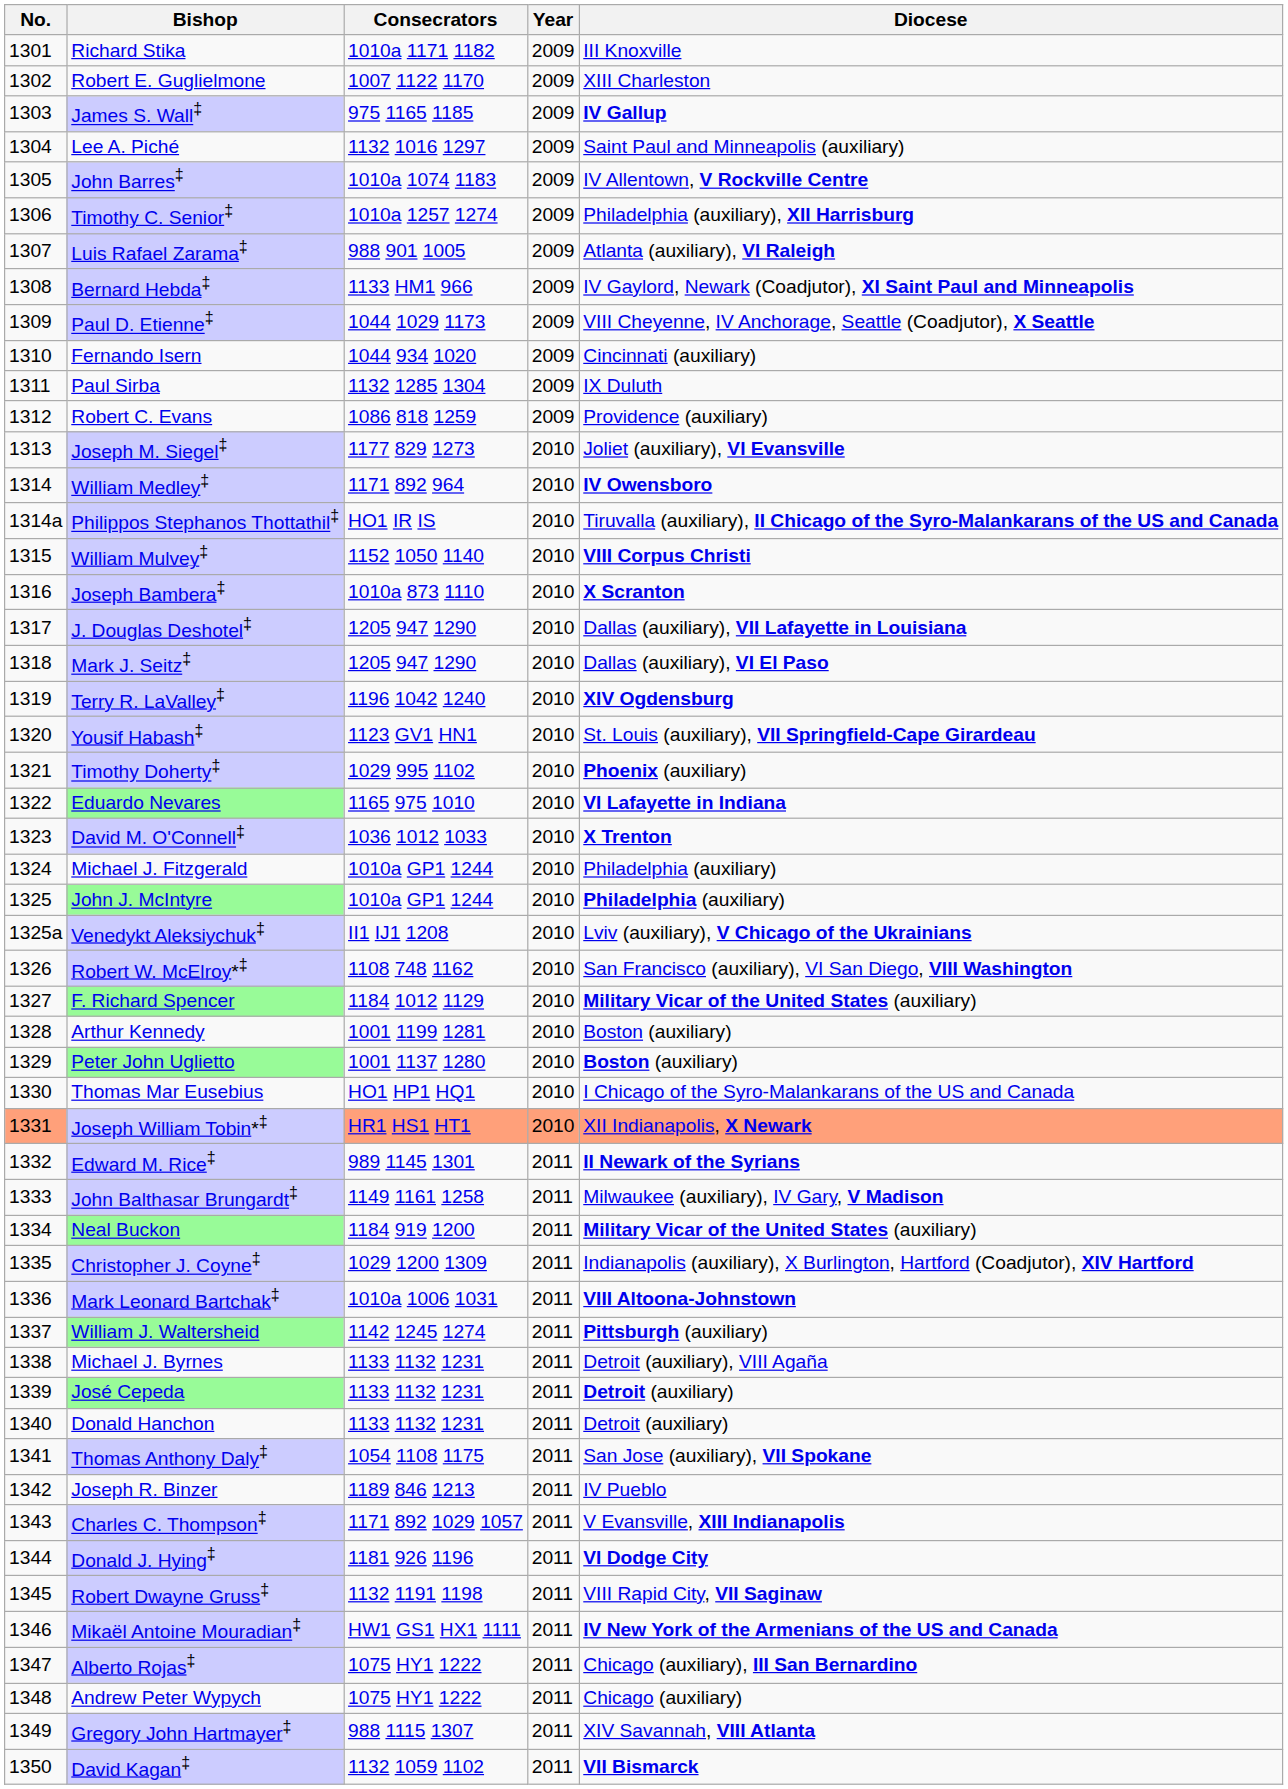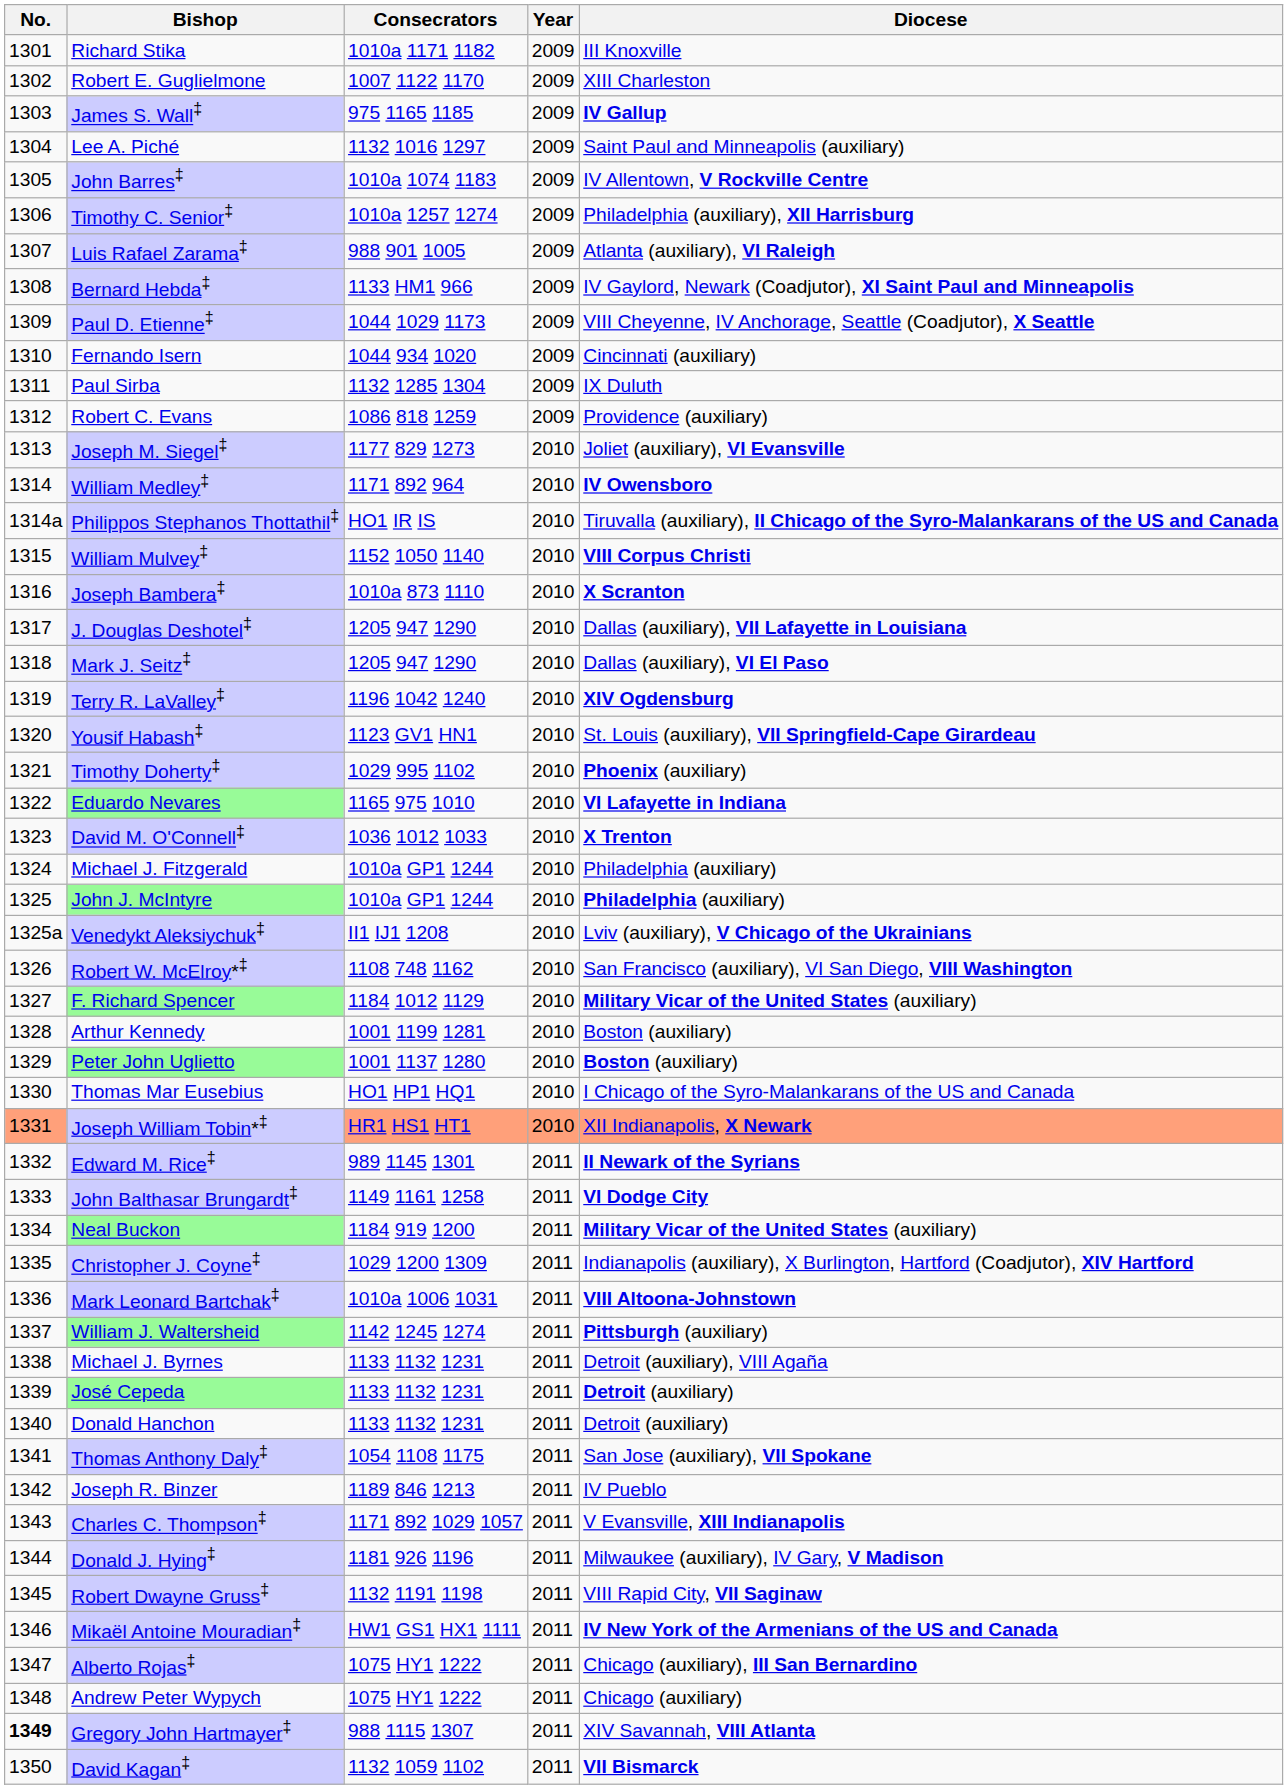(763, 1197) Milwaukee (auxiliary), IV Gary, V Madison -> (646, 1197) VI Dodge City
(646, 1558) VI Dodge City -> (763, 1558) Milwaukee (auxiliary), IV Gary, V Madison
(30, 1731) normal -> (30, 1731) bold
